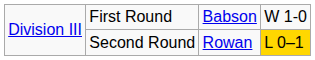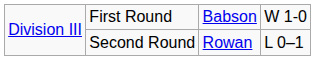(284, 42) gold background -> (284, 42) no background
